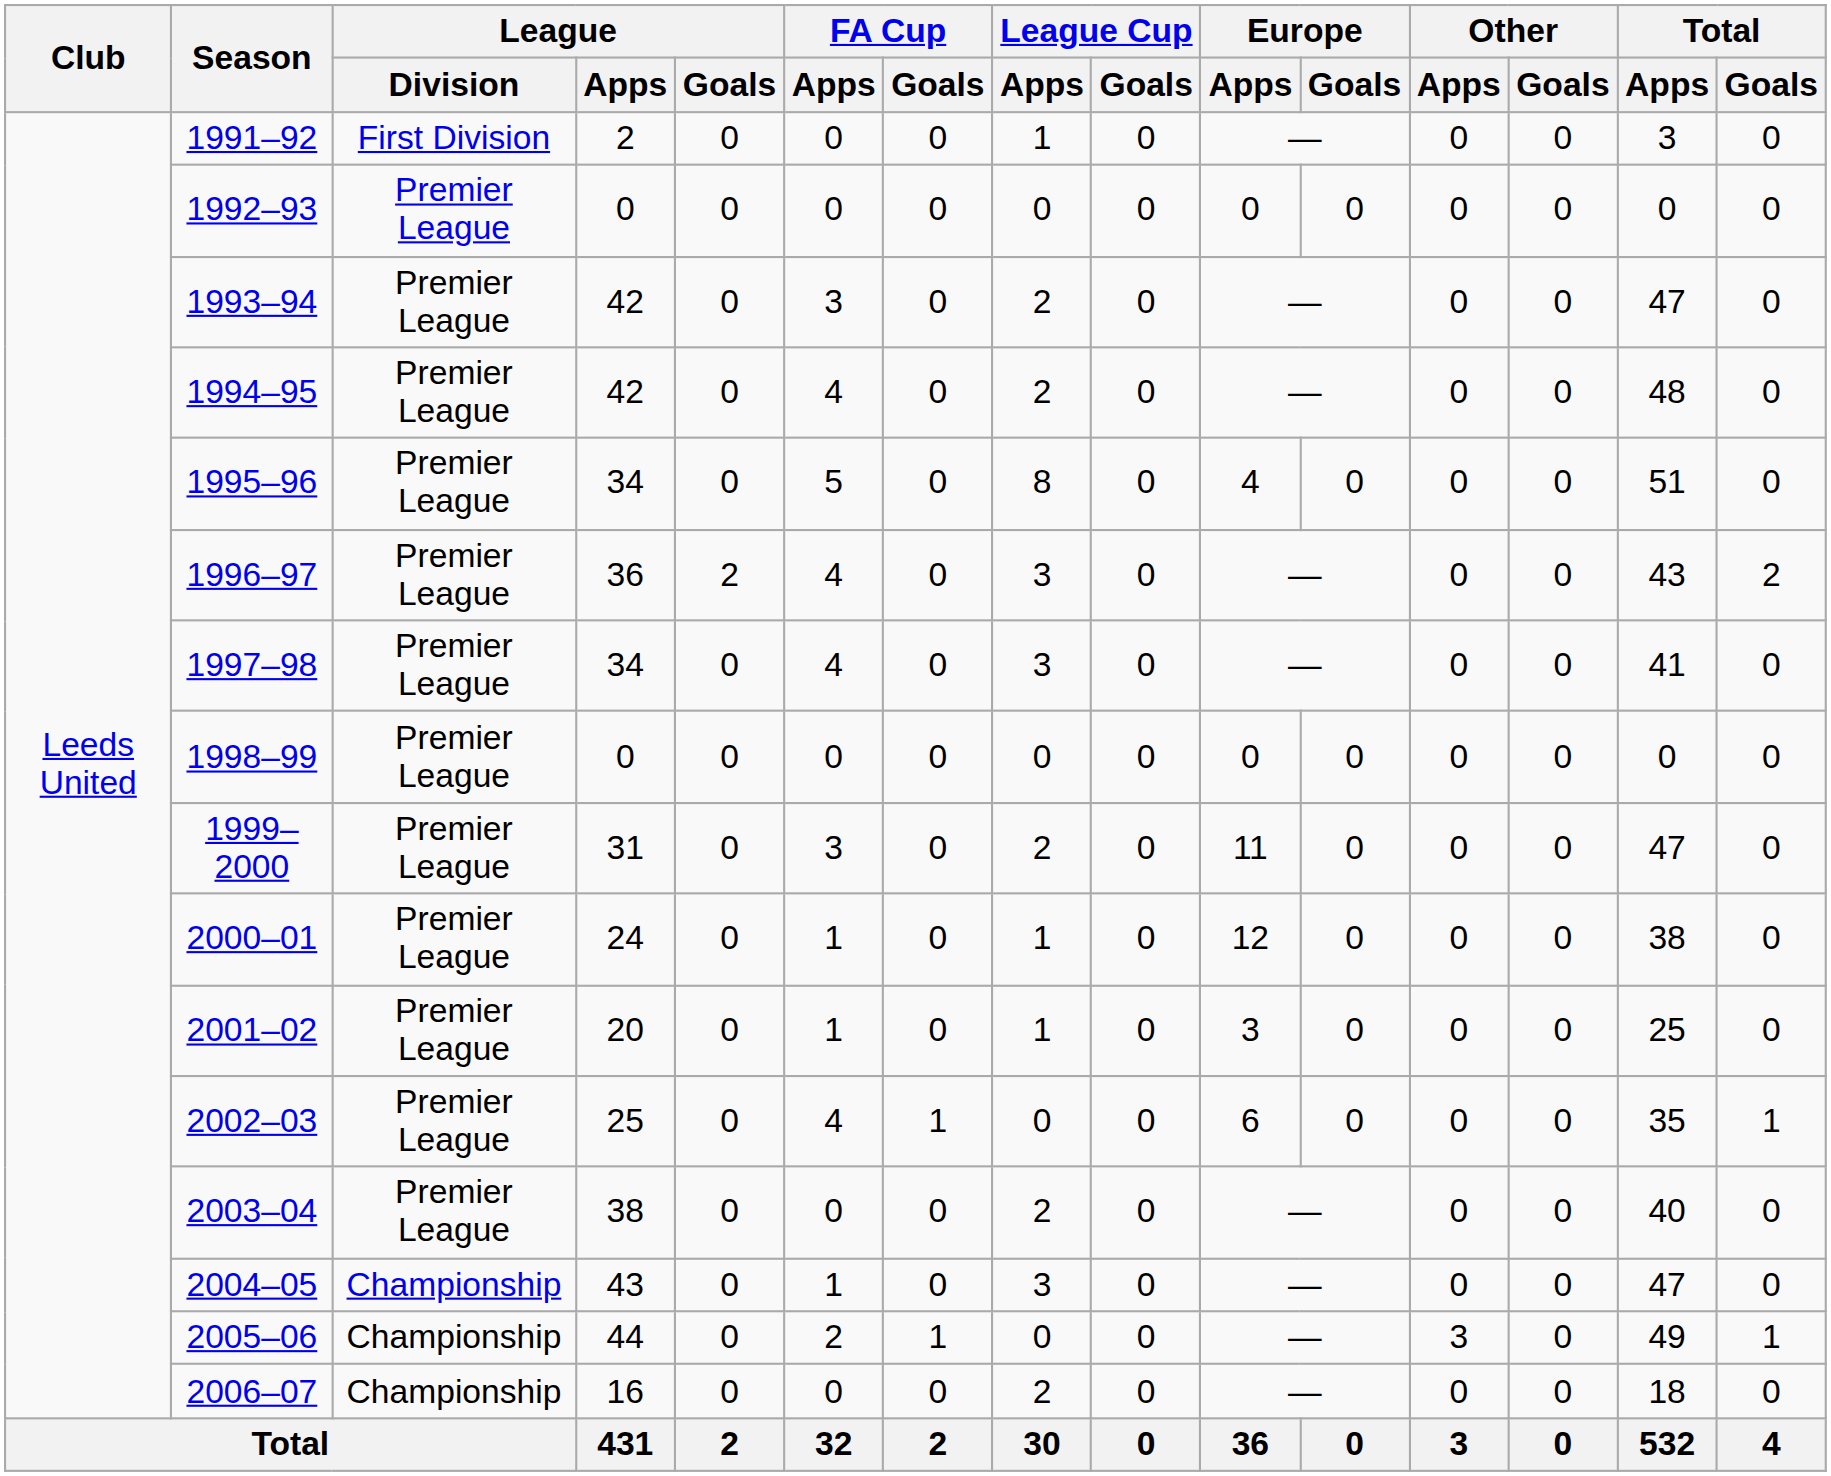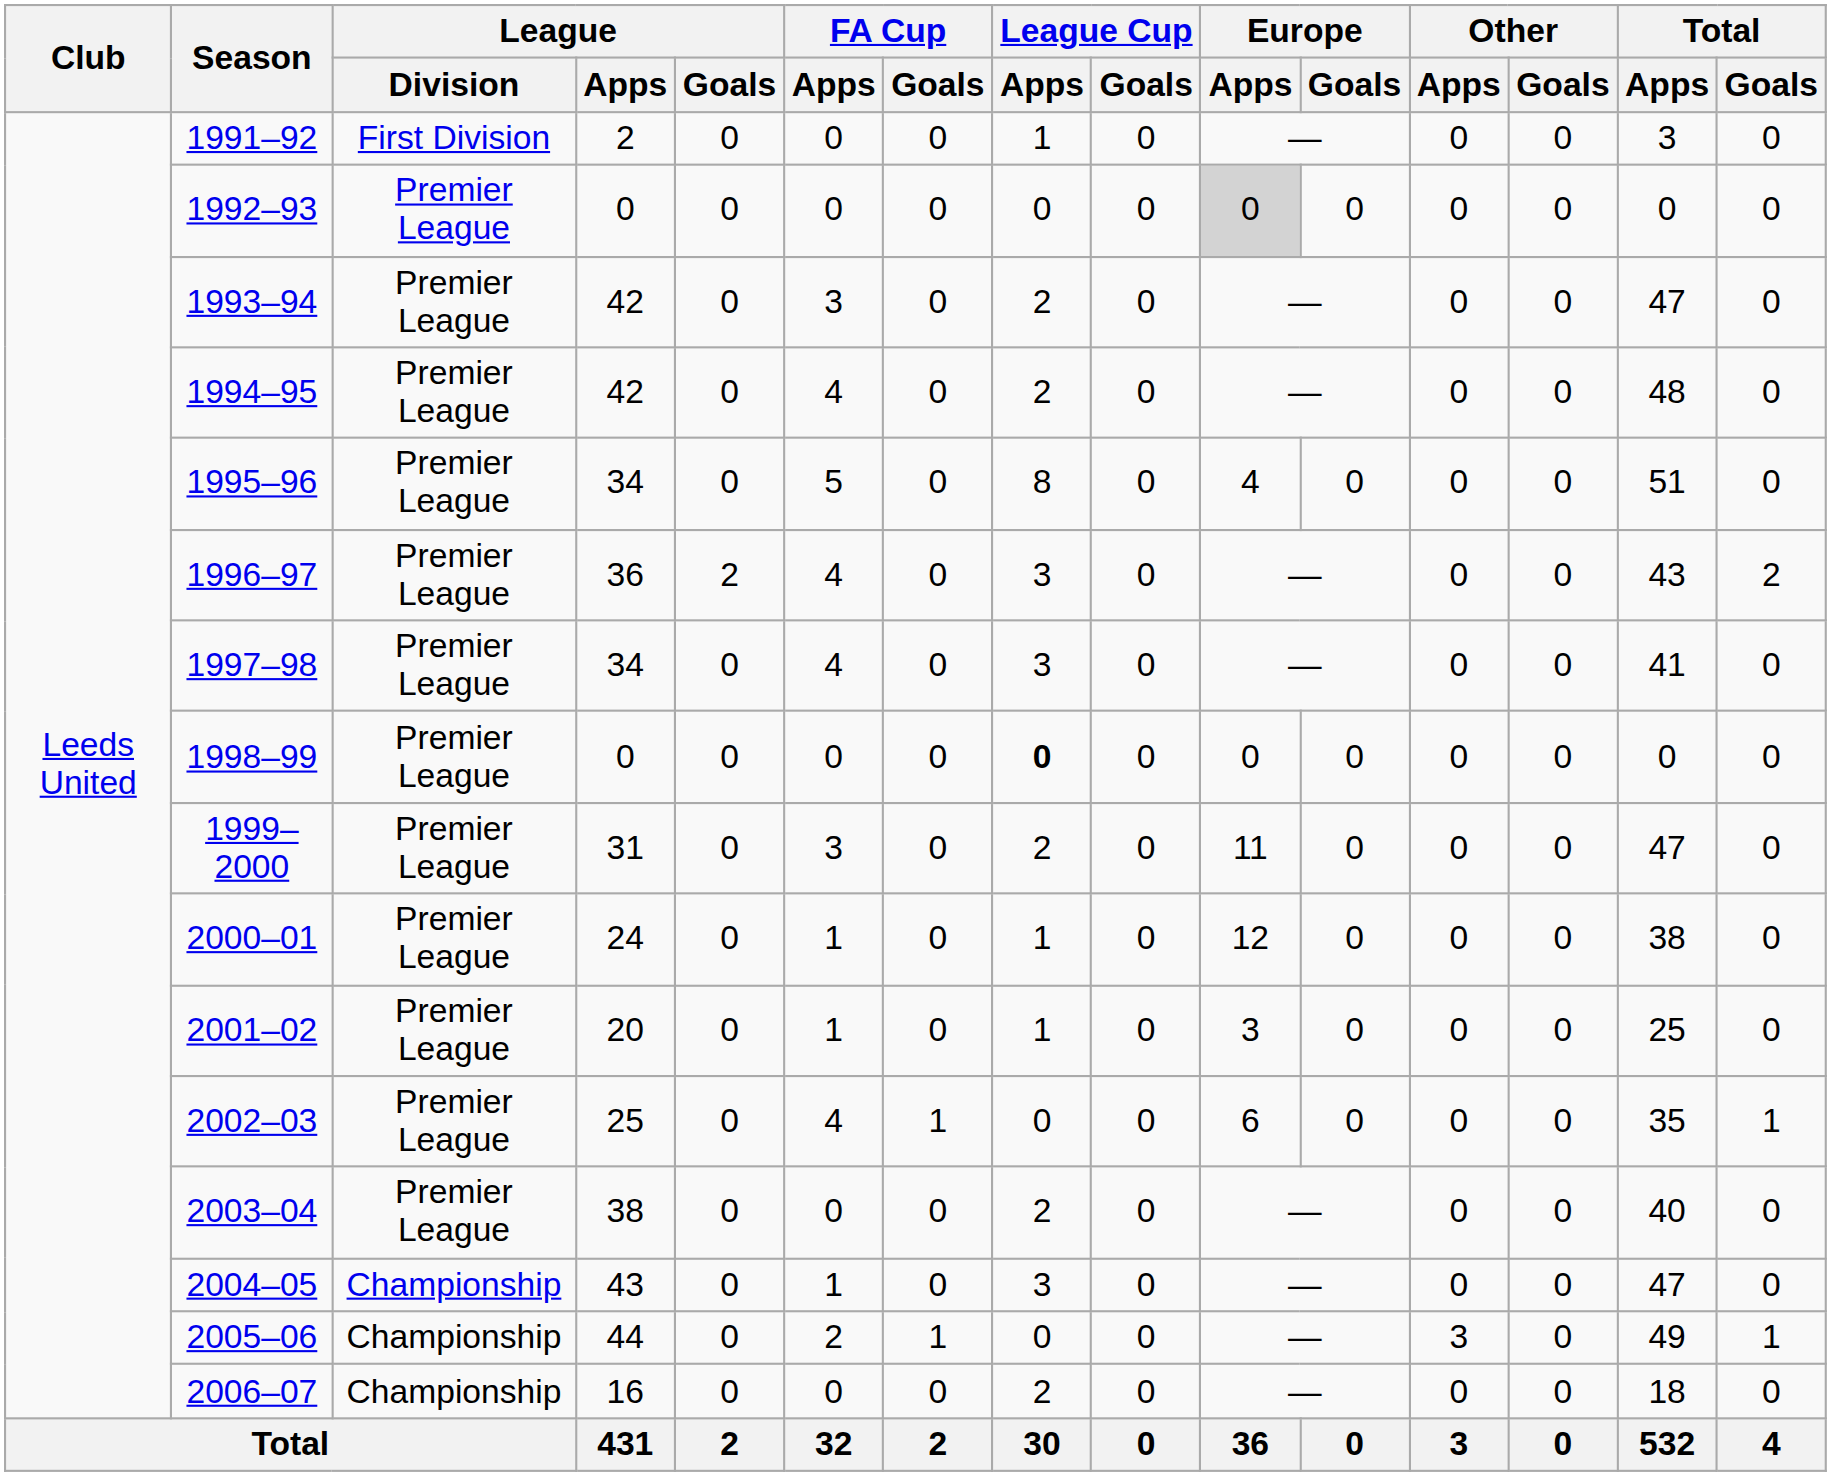(1250, 209) no background -> (1250, 209) lightgrey background
(1042, 756) normal -> (1042, 756) bold
